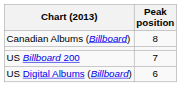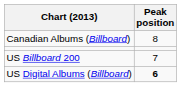(155, 74) normal -> (155, 74) bold
